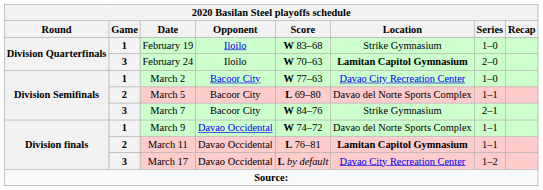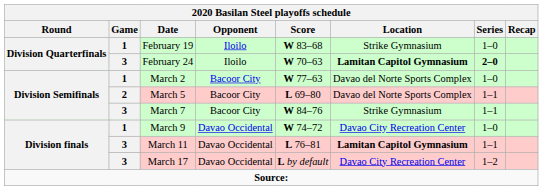(490, 62) normal -> (490, 62) bold
(402, 78) Davao City Recreation Center -> (402, 78) Davao del Norte Sports Complex
(490, 111) 2–1 -> (490, 111) 1–1
(402, 128) Davao del Norte Sports Complex -> (402, 128) Davao City Recreation Center
(490, 128) 1–1 -> (490, 128) 1–0
(124, 144) 2 -> (124, 144) 3
